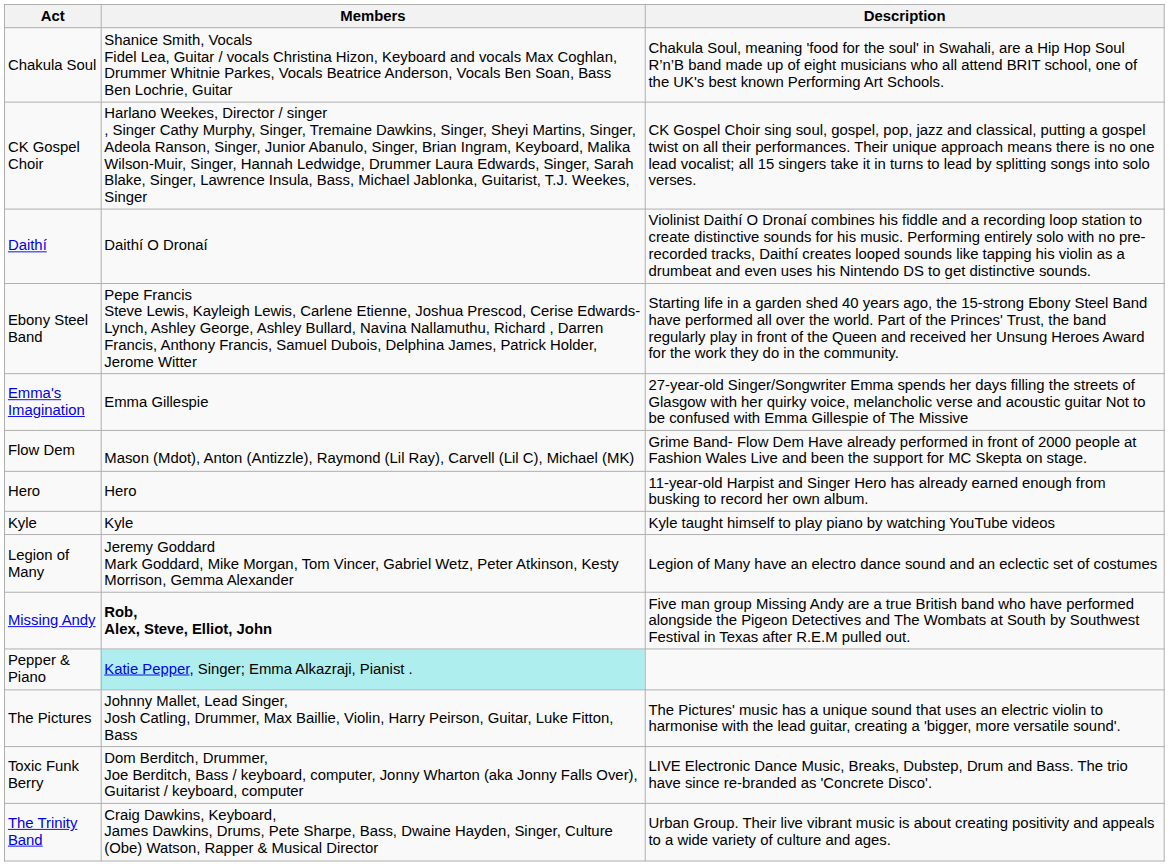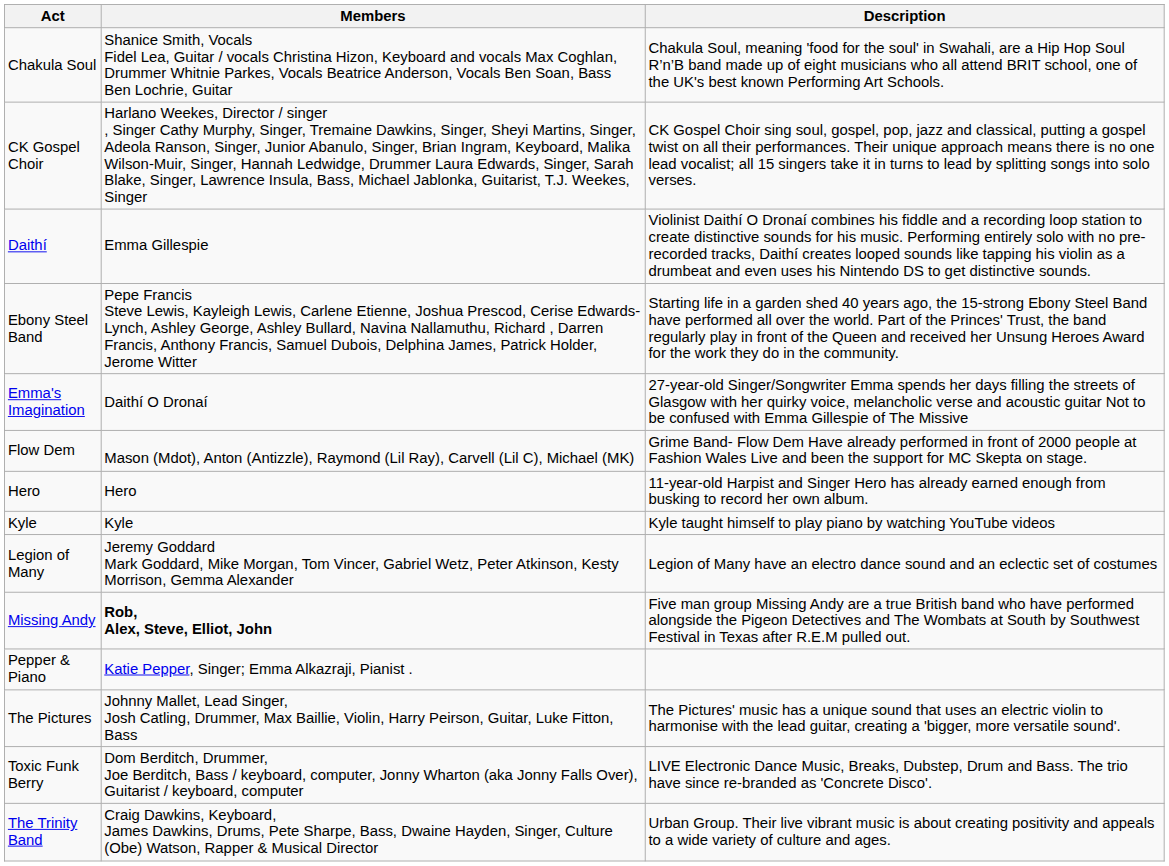(156, 246) Daithí O Dronaí -> (156, 246) Emma Gillespie
(156, 402) Emma Gillespie -> (156, 402) Daithí O Dronaí
(259, 669) paleturquoise background -> (259, 669) no background
